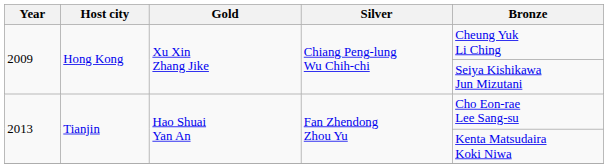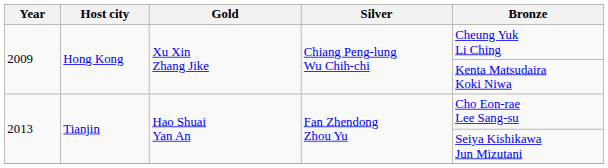(498, 76) Seiya Kishikawa Jun Mizutani -> (501, 76) Kenta Matsudaira Koki Niwa
(501, 146) Kenta Matsudaira Koki Niwa -> (498, 146) Seiya Kishikawa Jun Mizutani
